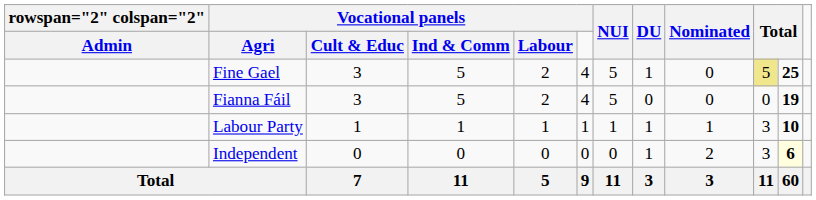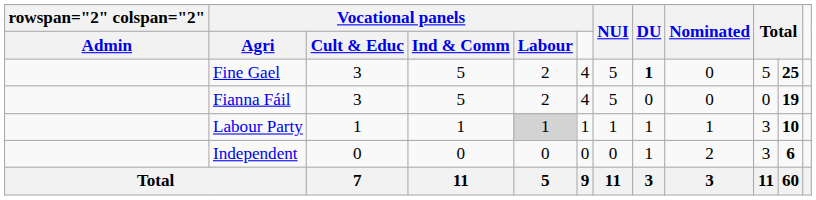(649, 72) normal -> (649, 72) bold
(766, 72) khaki background -> (766, 72) no background
(545, 126) no background -> (545, 126) lightgrey background
(791, 153) lightyellow background -> (791, 153) no background
